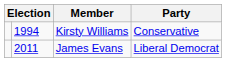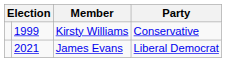(27, 31) 1994 -> (27, 31) 1999
(26, 48) 2011 -> (27, 48) 2021
